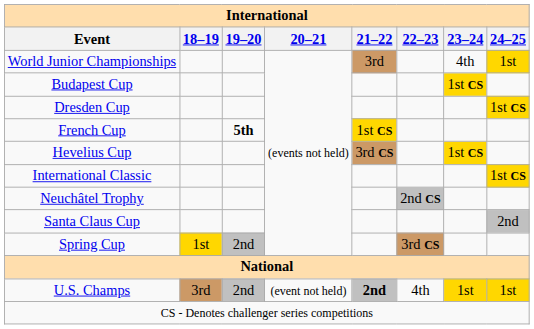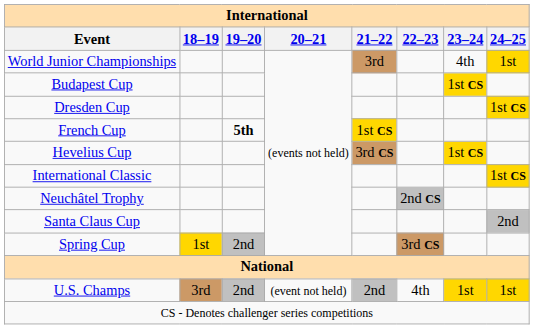(374, 289) bold -> (374, 289) normal
